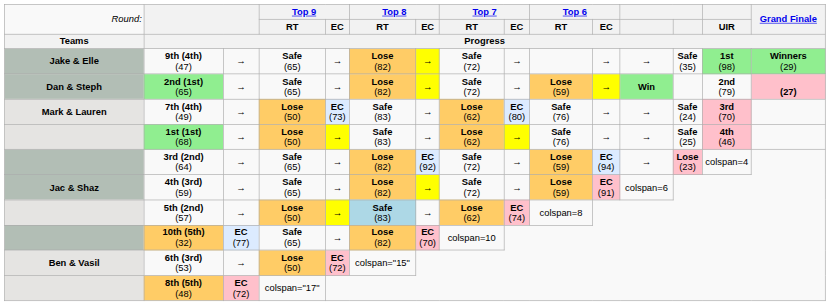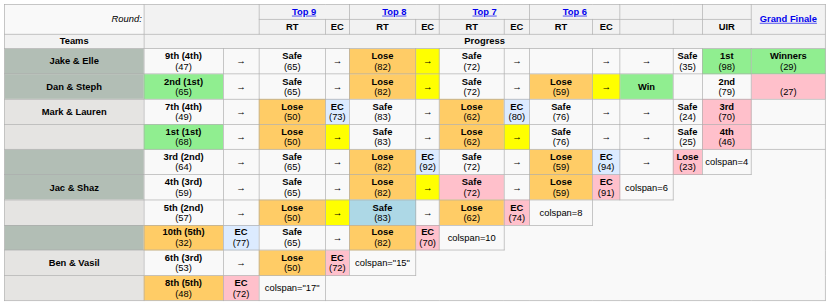(788, 92) bold -> (788, 92) normal
(472, 188) no background -> (472, 188) pink background
